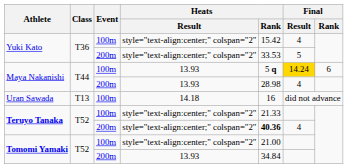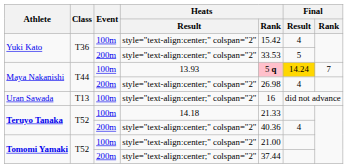(271, 70) no background -> (271, 70) pink background
(329, 70) 6 -> (329, 70) 7
(189, 84) 13.93 -> (189, 84) style="text-align:center;" colspan="2"
(271, 84) 28.98 -> (271, 84) 26.98
(189, 99) 14.18 -> (189, 99) style="text-align:center;" colspan="2"
(189, 113) style="text-align:center;" colspan="2" -> (189, 113) 14.18
(271, 128) bold -> (271, 128) normal
(189, 157) 13.93 -> (189, 157) style="text-align:center;" colspan="2"
(271, 157) 34.84 -> (271, 157) 37.44
